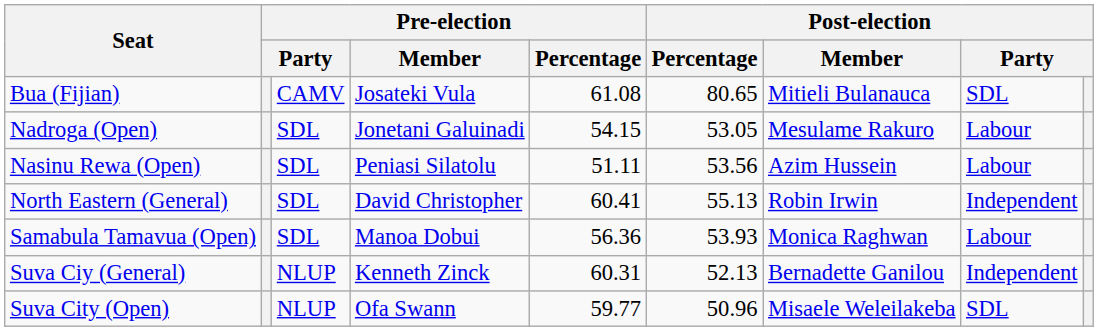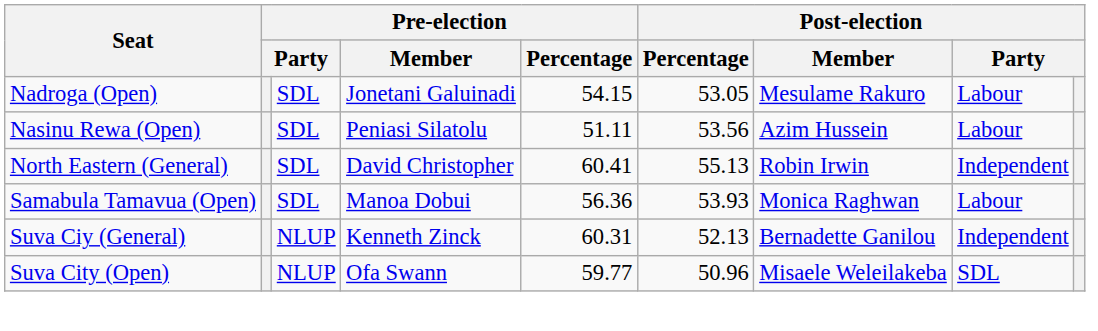- row: (65, 93)
